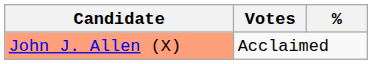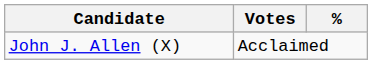(95, 46) lightsalmon background -> (95, 46) no background
